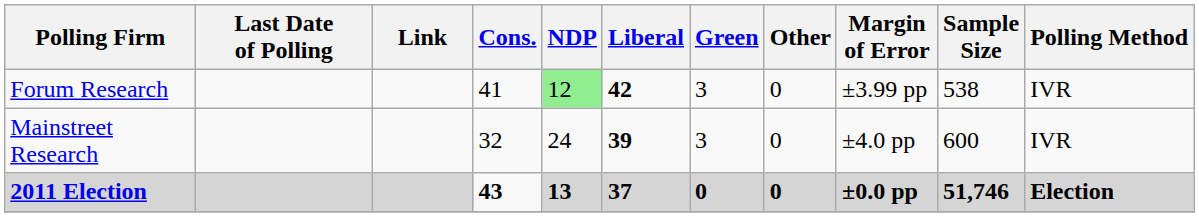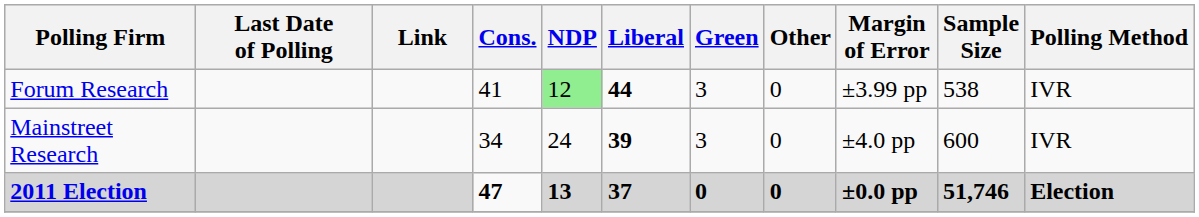(620, 88) 42 -> (620, 88) 44
(490, 140) 32 -> (490, 140) 34
(490, 191) 43 -> (490, 191) 47
